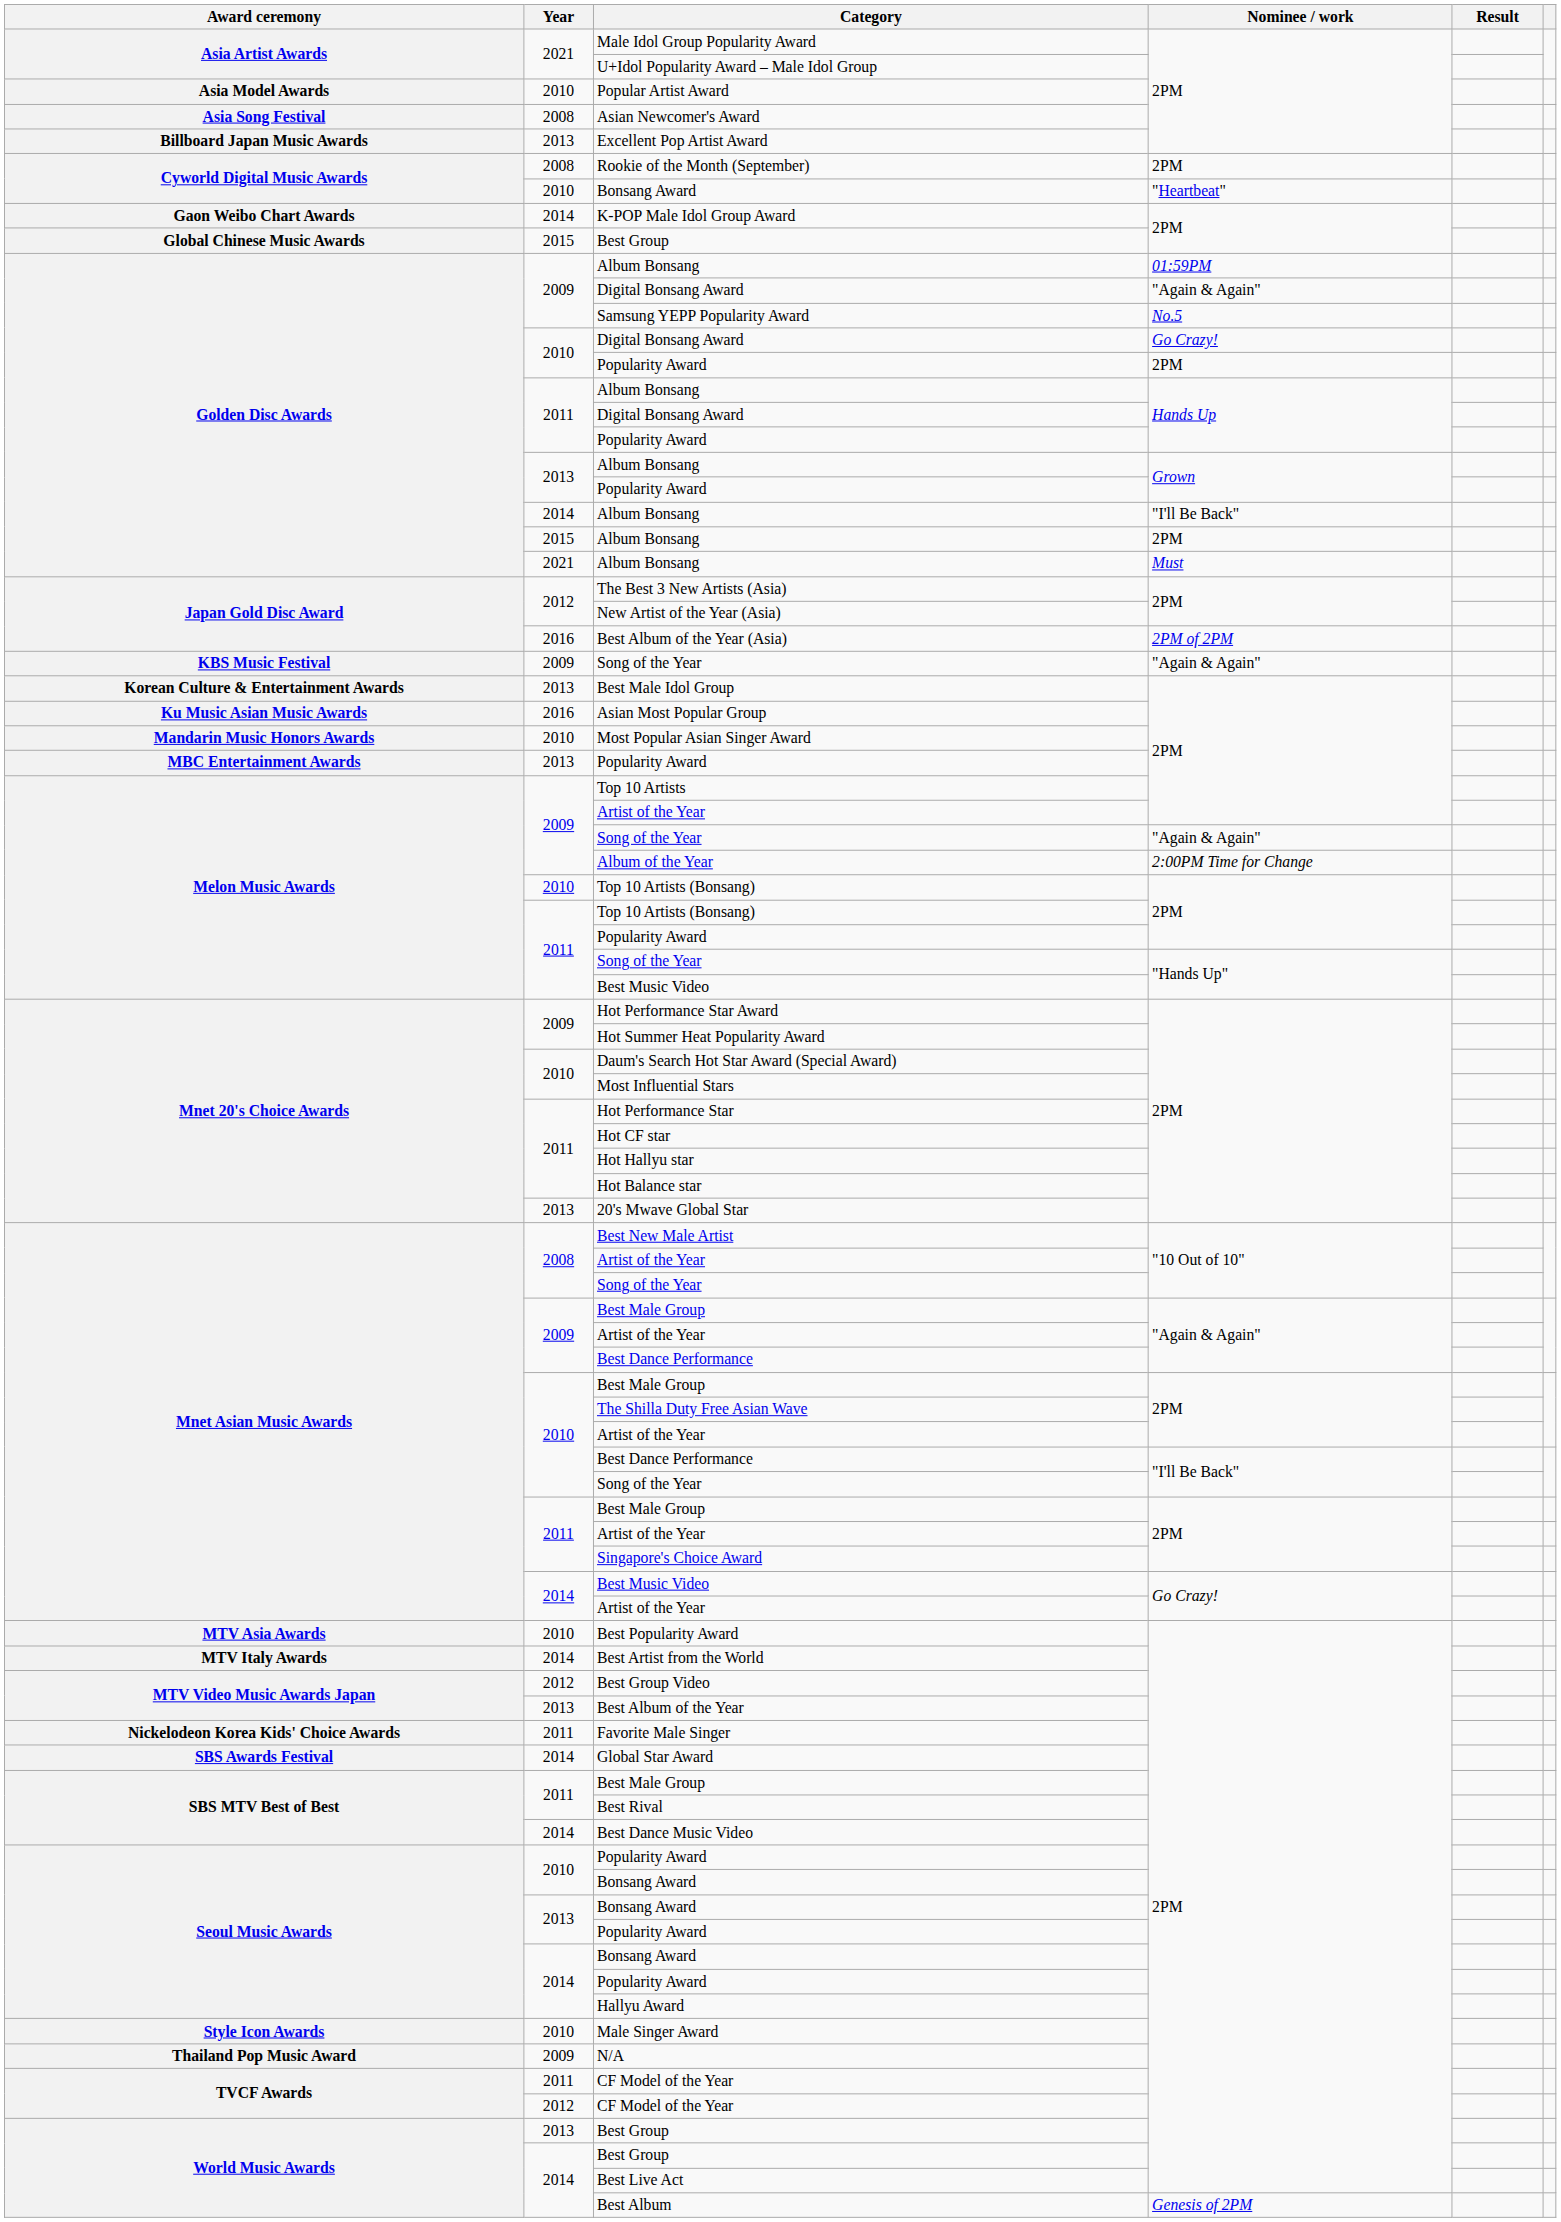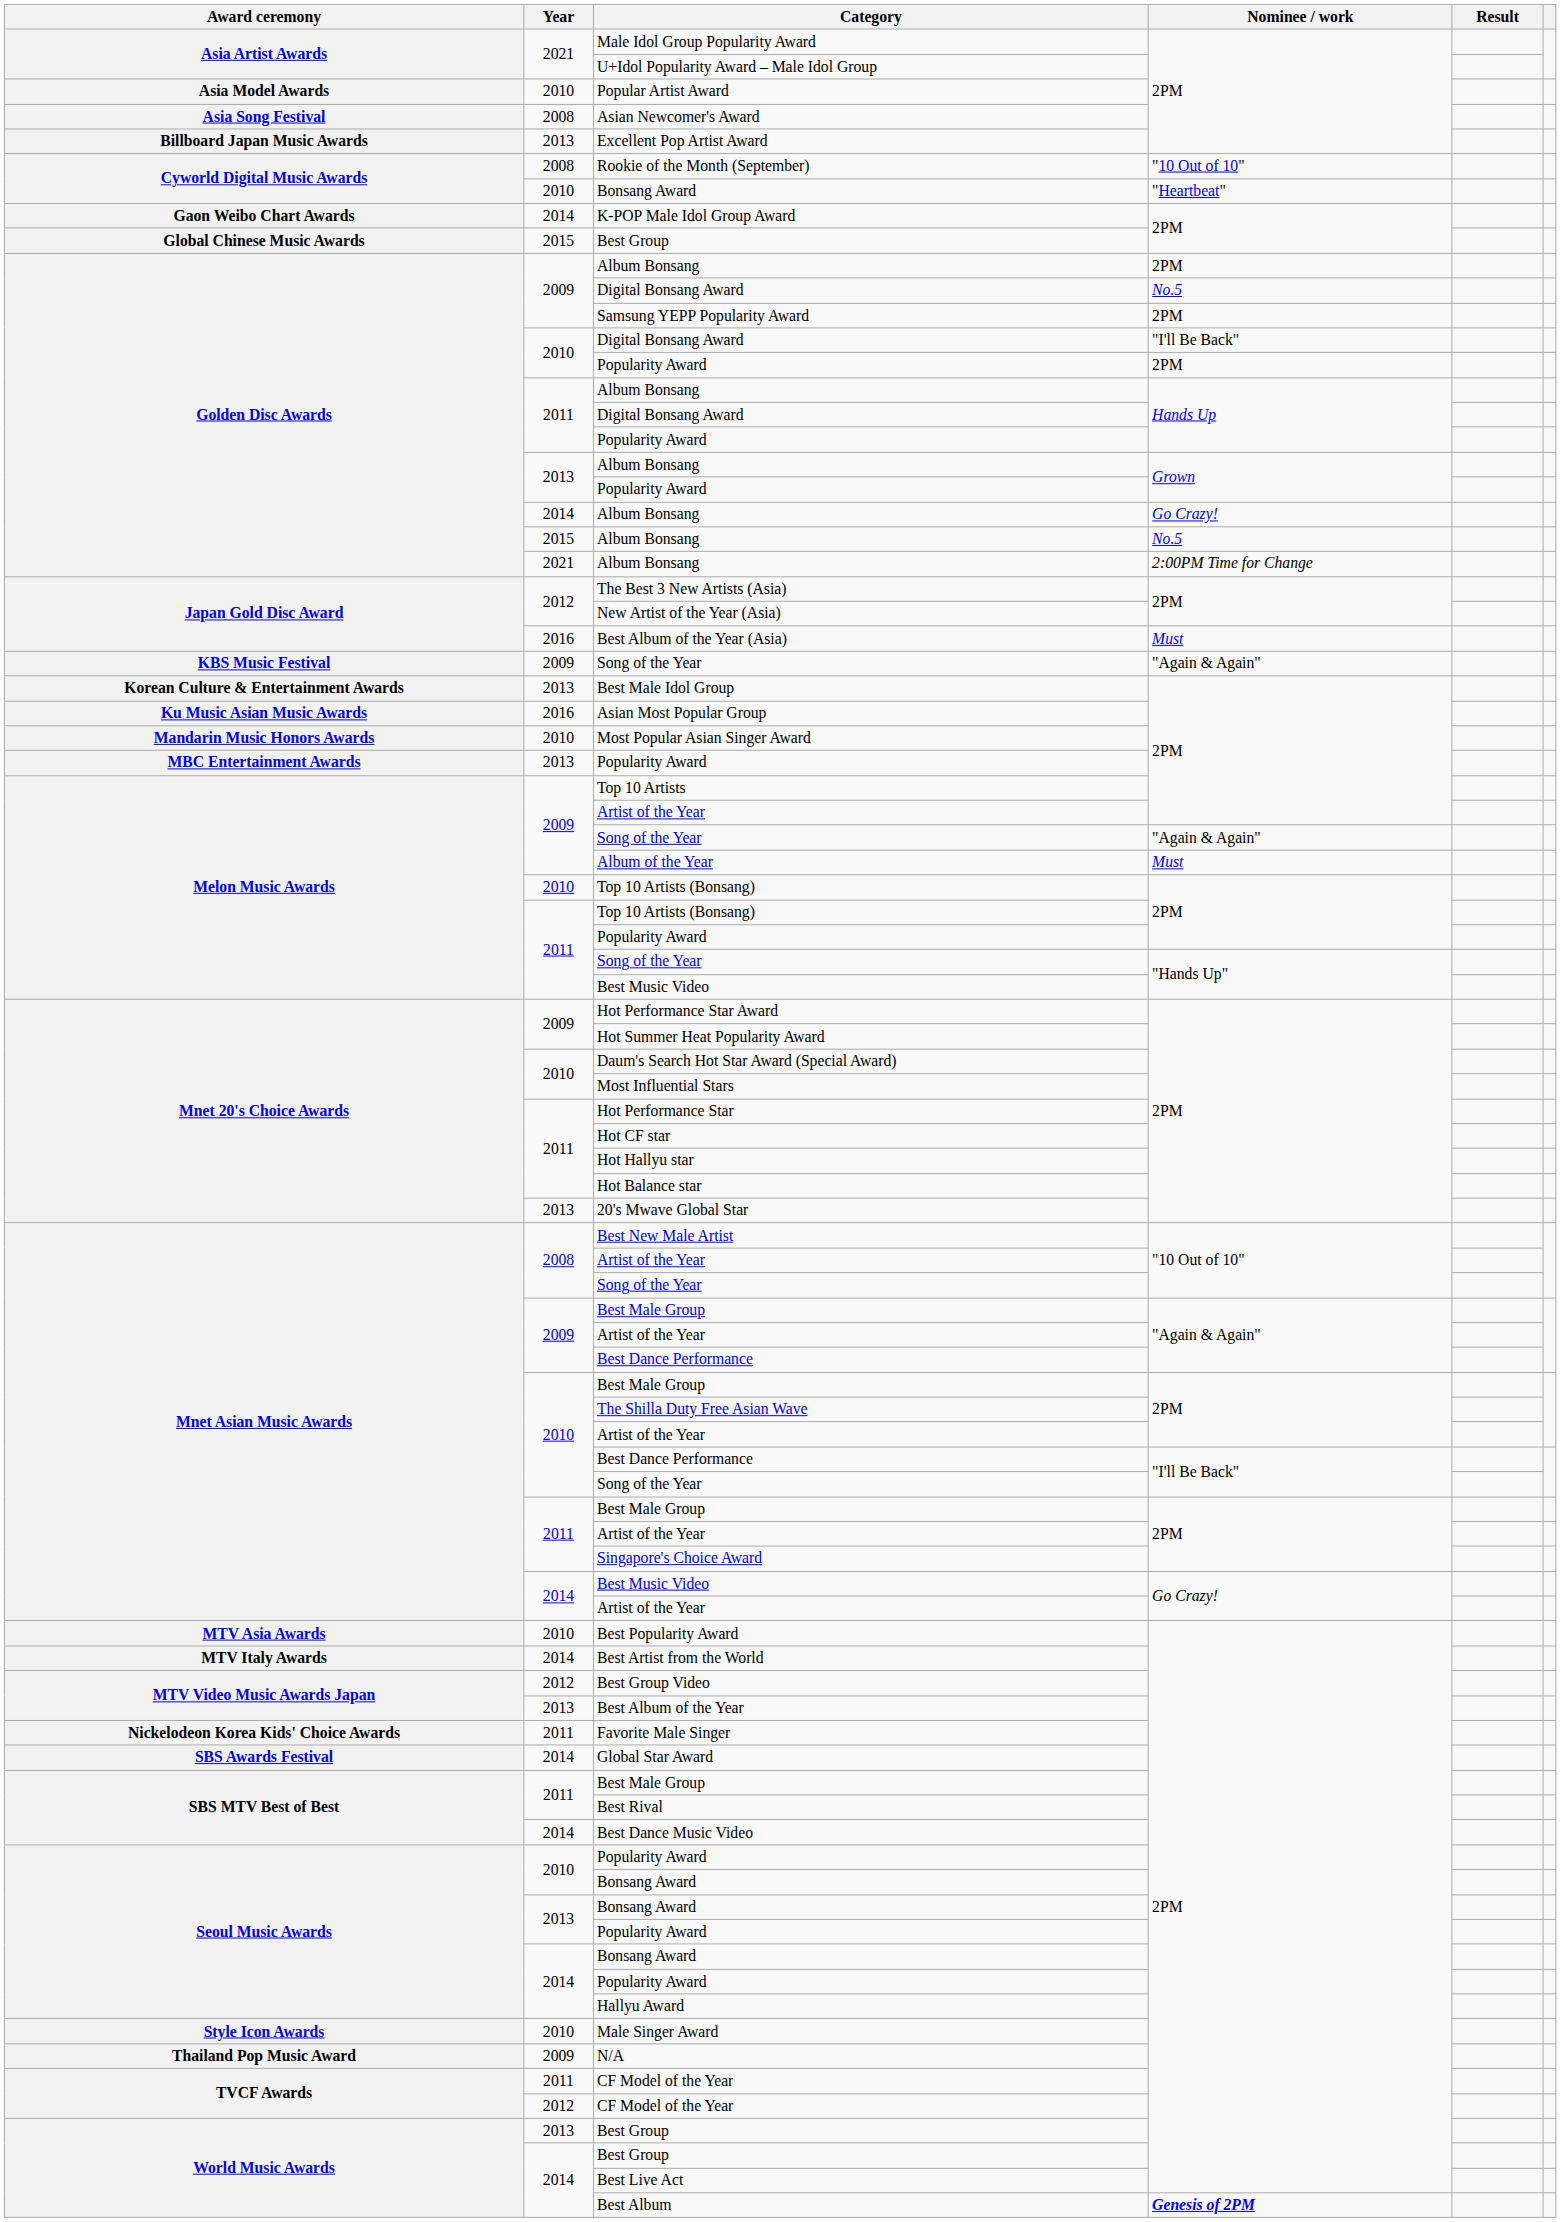(1167, 166) 2PM -> (1198, 166) "10 Out of 10"
(1182, 265) 01:59PM -> (1167, 265) 2PM
(1206, 290) "Again & Again" -> (1167, 290) No.5
(1167, 315) No.5 -> (1167, 315) 2PM
(1185, 340) Go Crazy! -> (1196, 340) "I'll Be Back"
(1196, 514) "I'll Be Back" -> (1185, 514) Go Crazy!
(1167, 539) 2PM -> (1167, 539) No.5
(1168, 564) Must -> (1232, 564) 2:00PM Time for Change
(1193, 638) 2PM of 2PM -> (1168, 638) Must
(1232, 862) 2:00PM Time for Change -> (1168, 862) Must
(1202, 2205) normal -> (1203, 2205) bold
